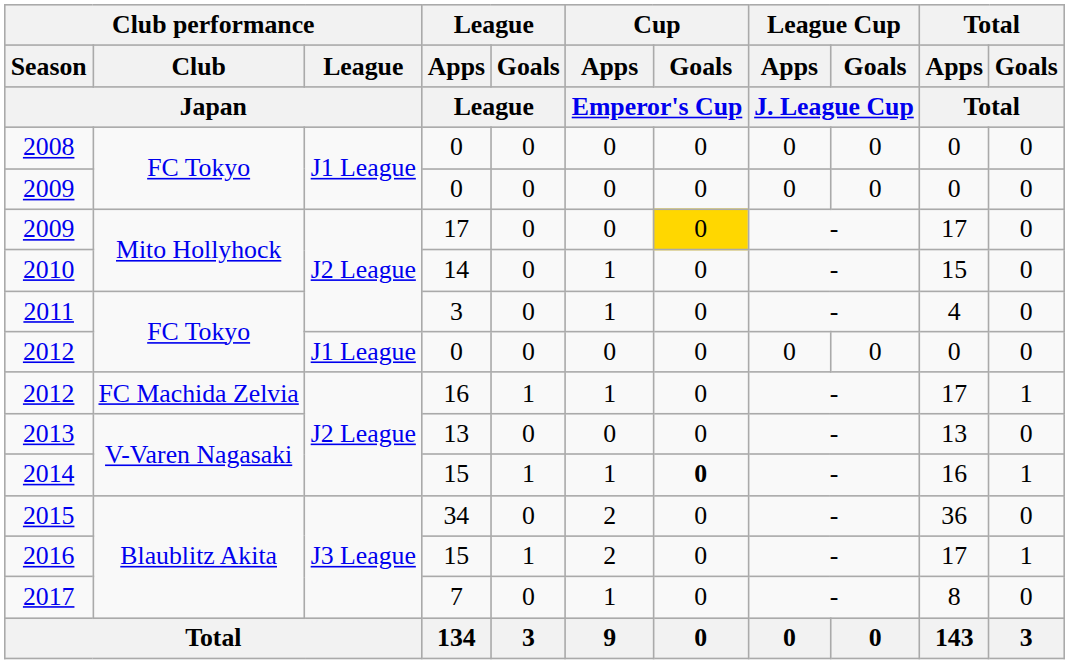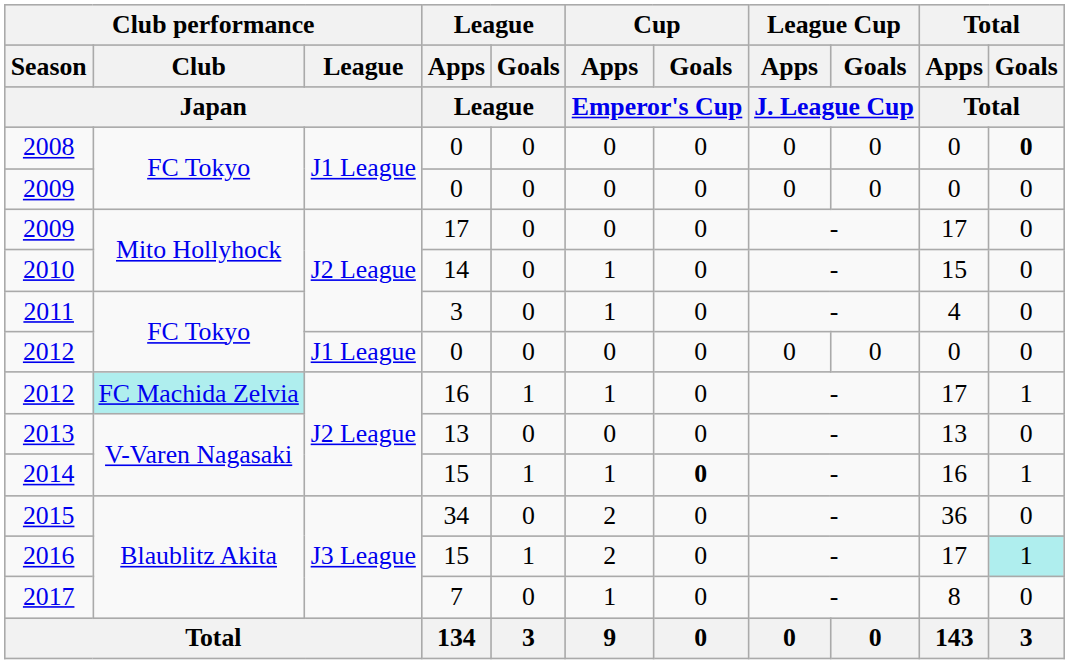(1026, 147) normal -> (1026, 147) bold
(701, 229) gold background -> (701, 229) no background
(199, 392) no background -> (199, 392) paleturquoise background
(1026, 556) no background -> (1026, 556) paleturquoise background
